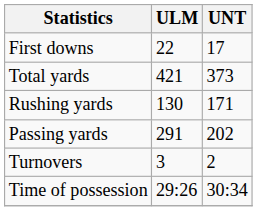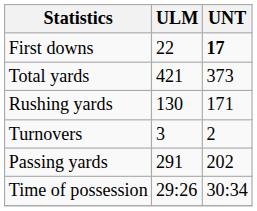(216, 47) normal -> (216, 47) bold
rows swapped: (58, 133) <-> (46, 162)
